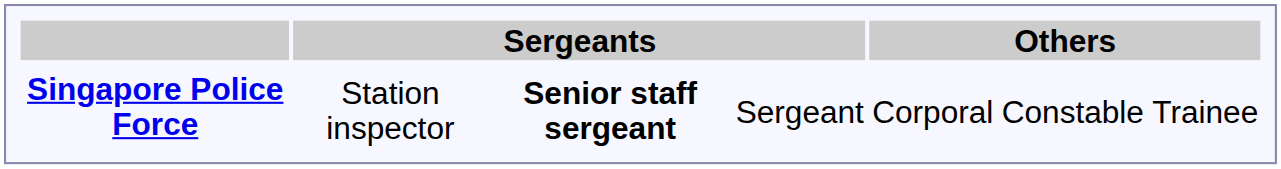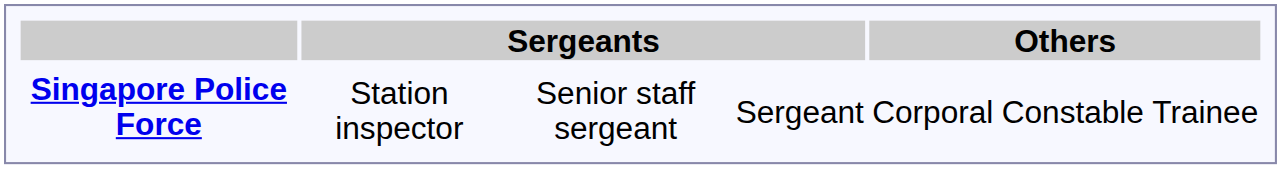(610, 110) bold -> (616, 110) normal
